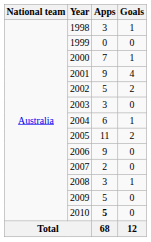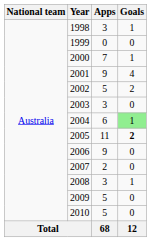(132, 120) no background -> (132, 120) lightgreen background
(132, 136) normal -> (132, 136) bold
(105, 213) bold -> (105, 213) normal
